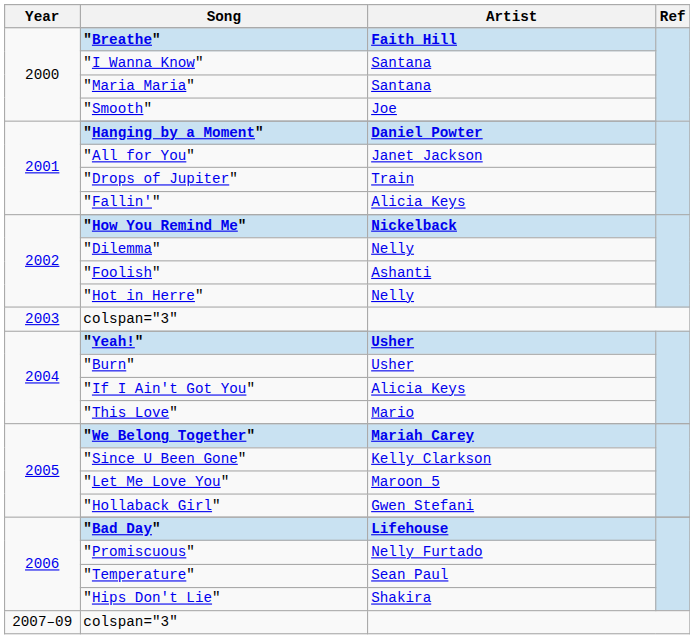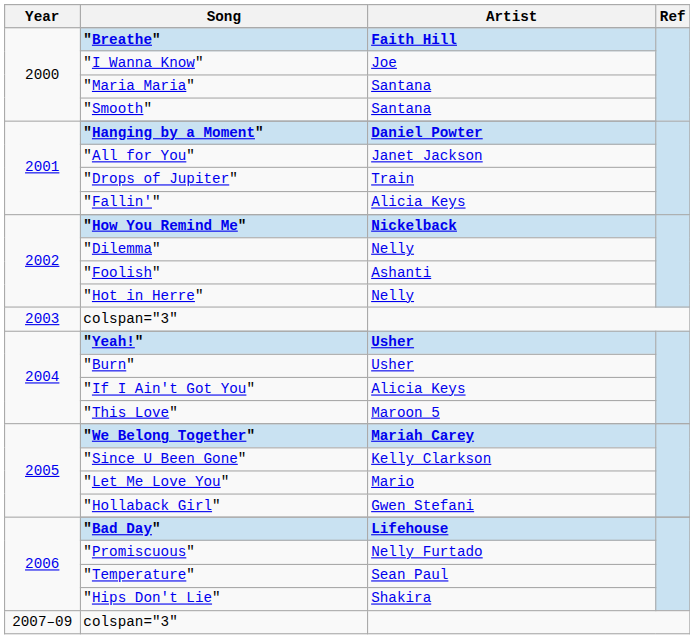(401, 63) Santana -> (384, 63) Joe
(384, 109) Joe -> (401, 109) Santana
(393, 412) Mario -> (405, 412) Maroon 5
(405, 482) Maroon 5 -> (393, 482) Mario
